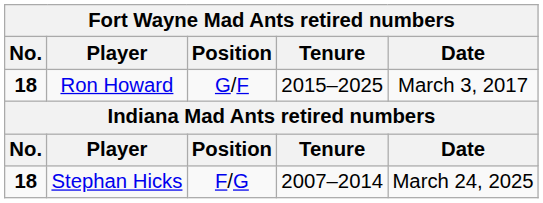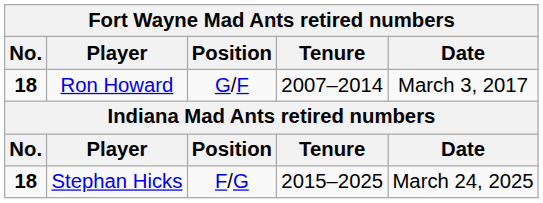(332, 85) 2015–2025 -> (332, 85) 2007–2014
(332, 181) 2007–2014 -> (332, 181) 2015–2025
